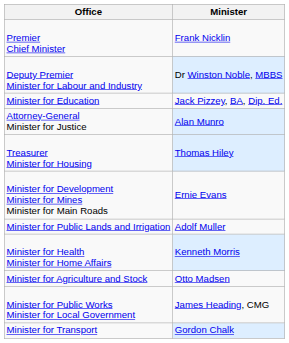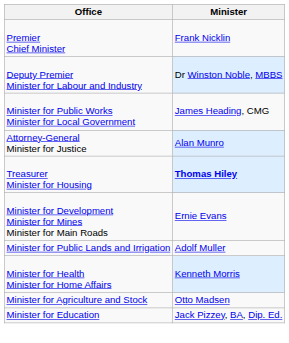rows swapped: (53, 100) <-> (71, 310)
(204, 153) normal -> (206, 174) bold
- row: (52, 330)
